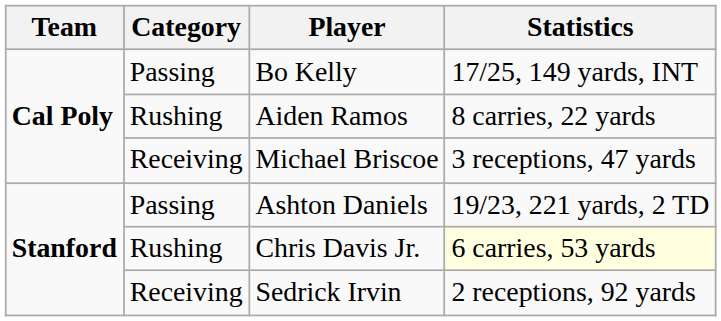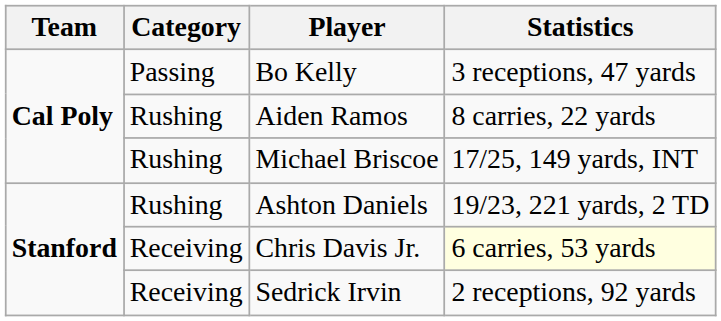(575, 71) 17/25, 149 yards, INT -> (574, 71) 3 receptions, 47 yards
(186, 159) Receiving -> (176, 159) Rushing
(574, 159) 3 receptions, 47 yards -> (575, 159) 17/25, 149 yards, INT
(172, 204) Passing -> (176, 204) Rushing
(176, 248) Rushing -> (186, 248) Receiving
